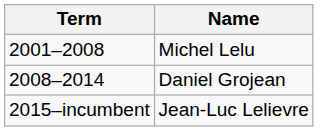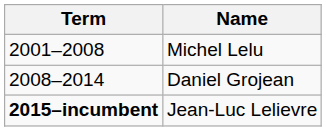(79, 110) normal -> (84, 110) bold
